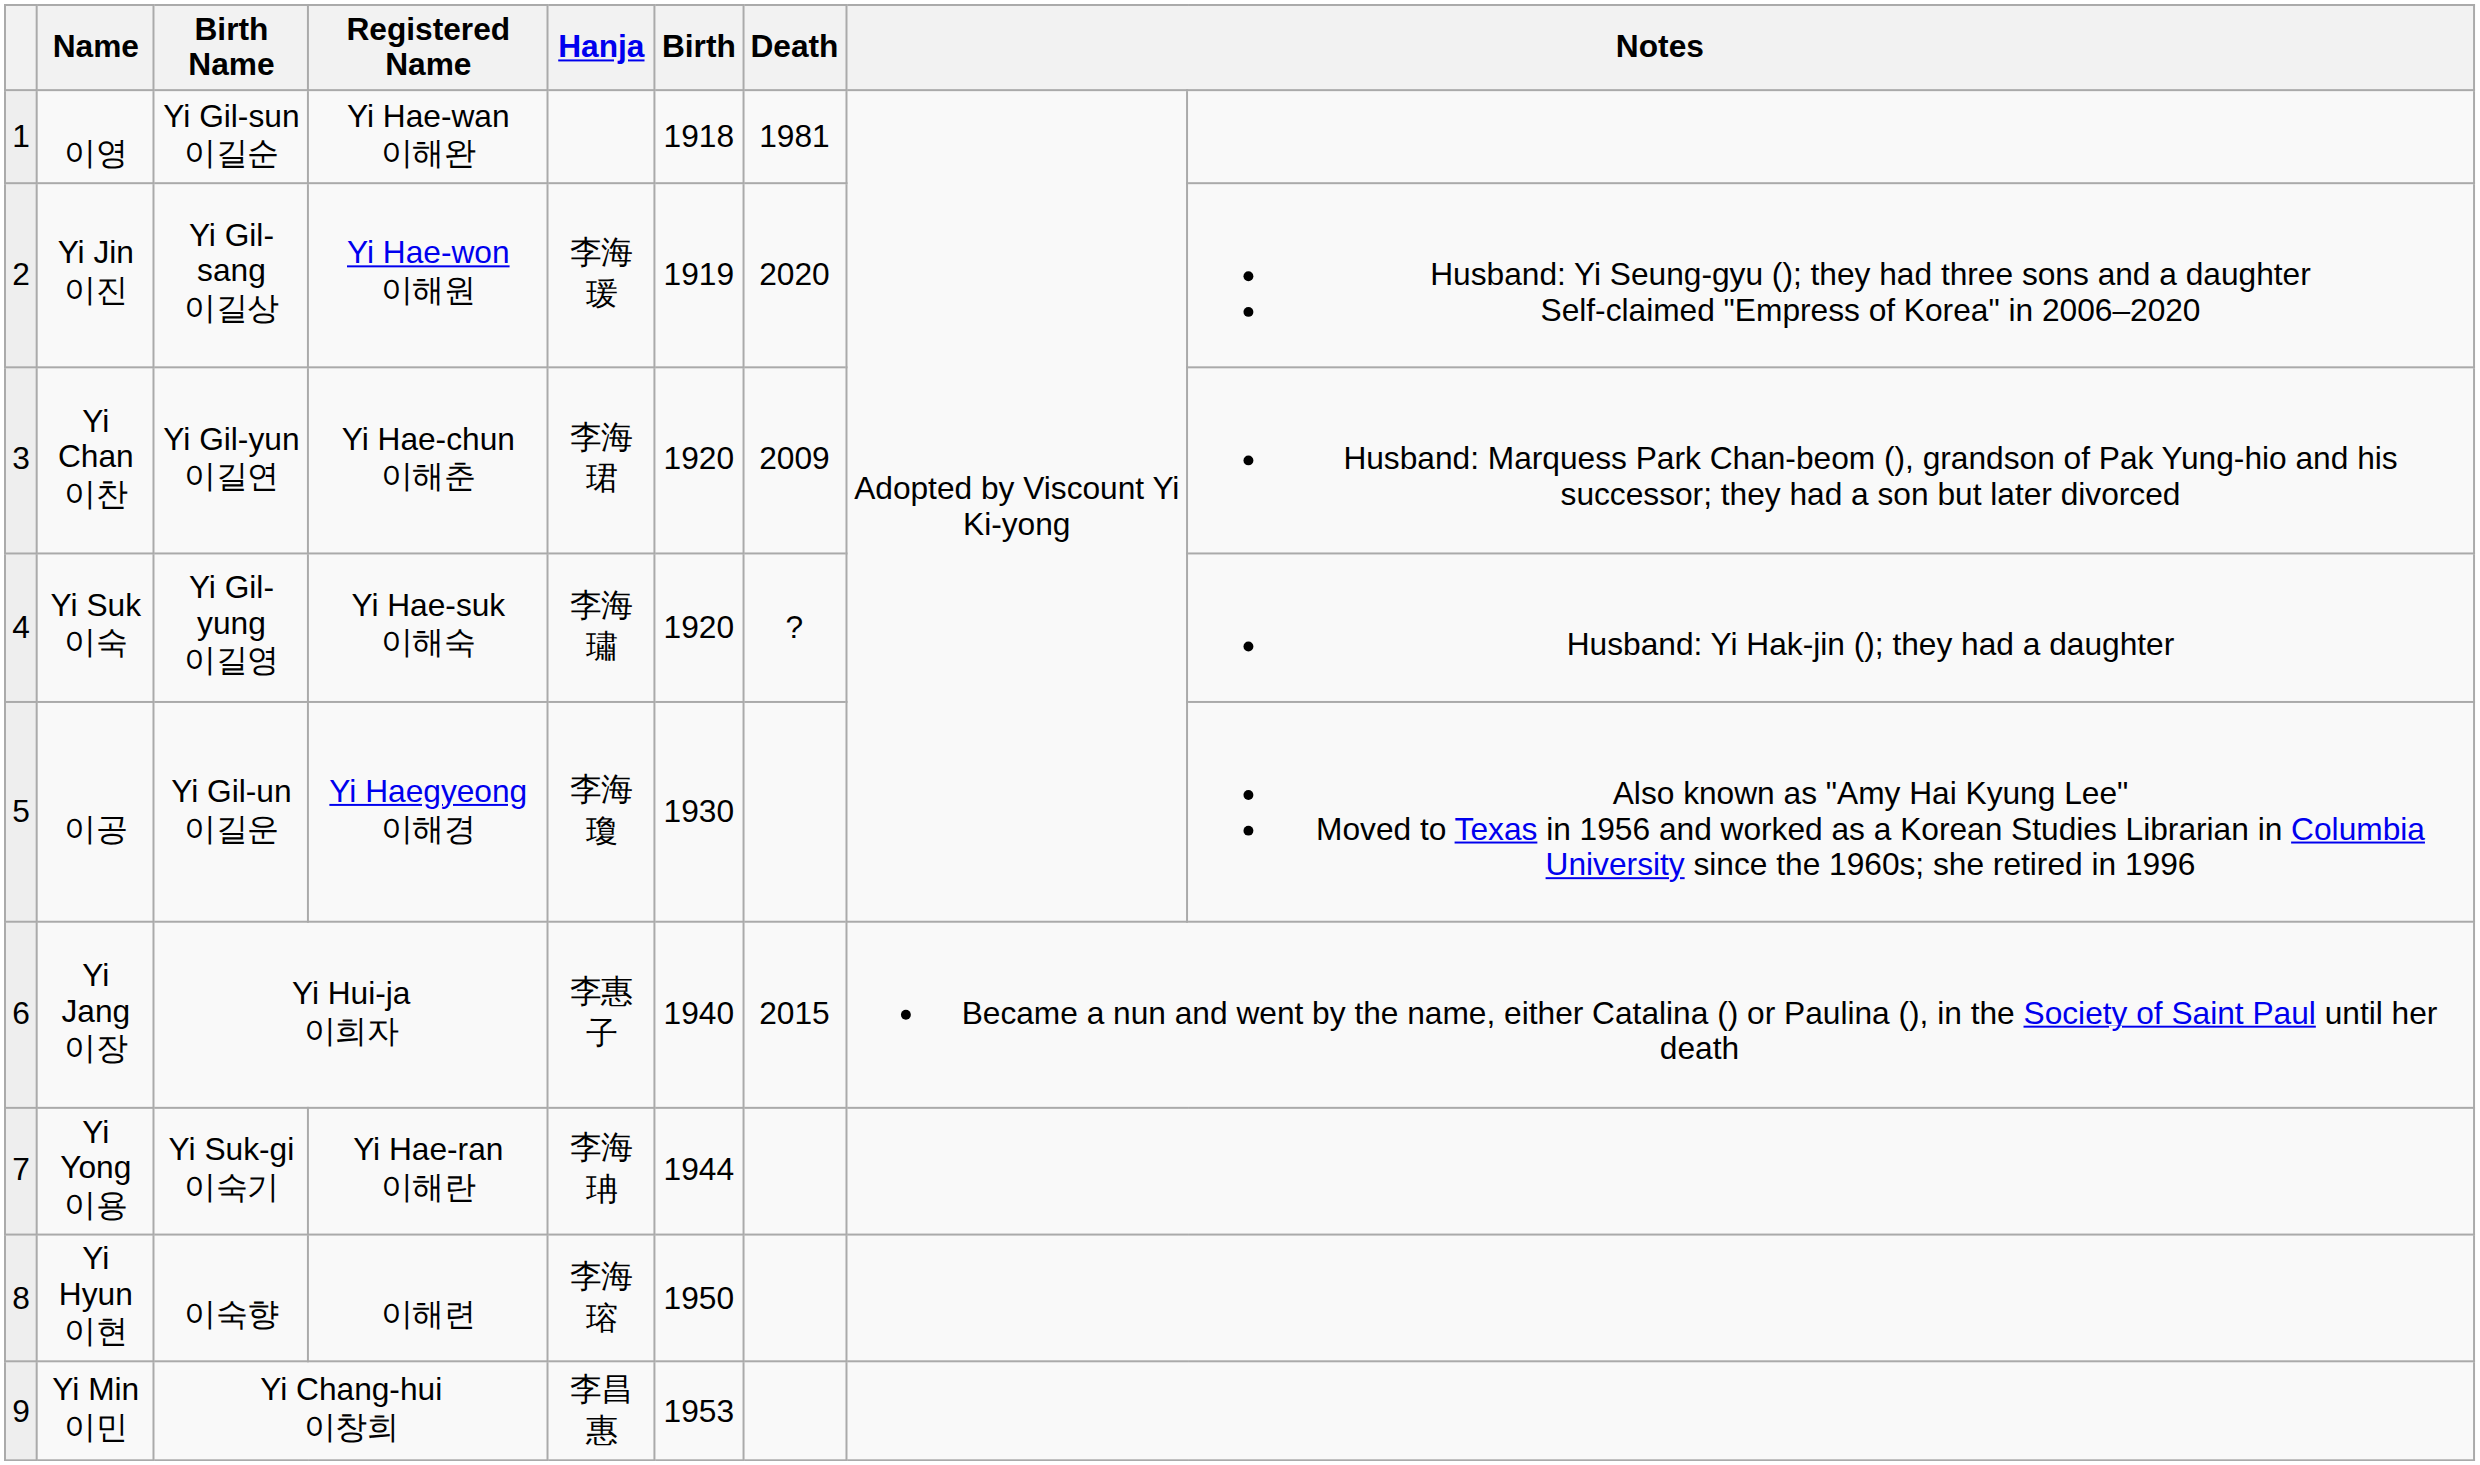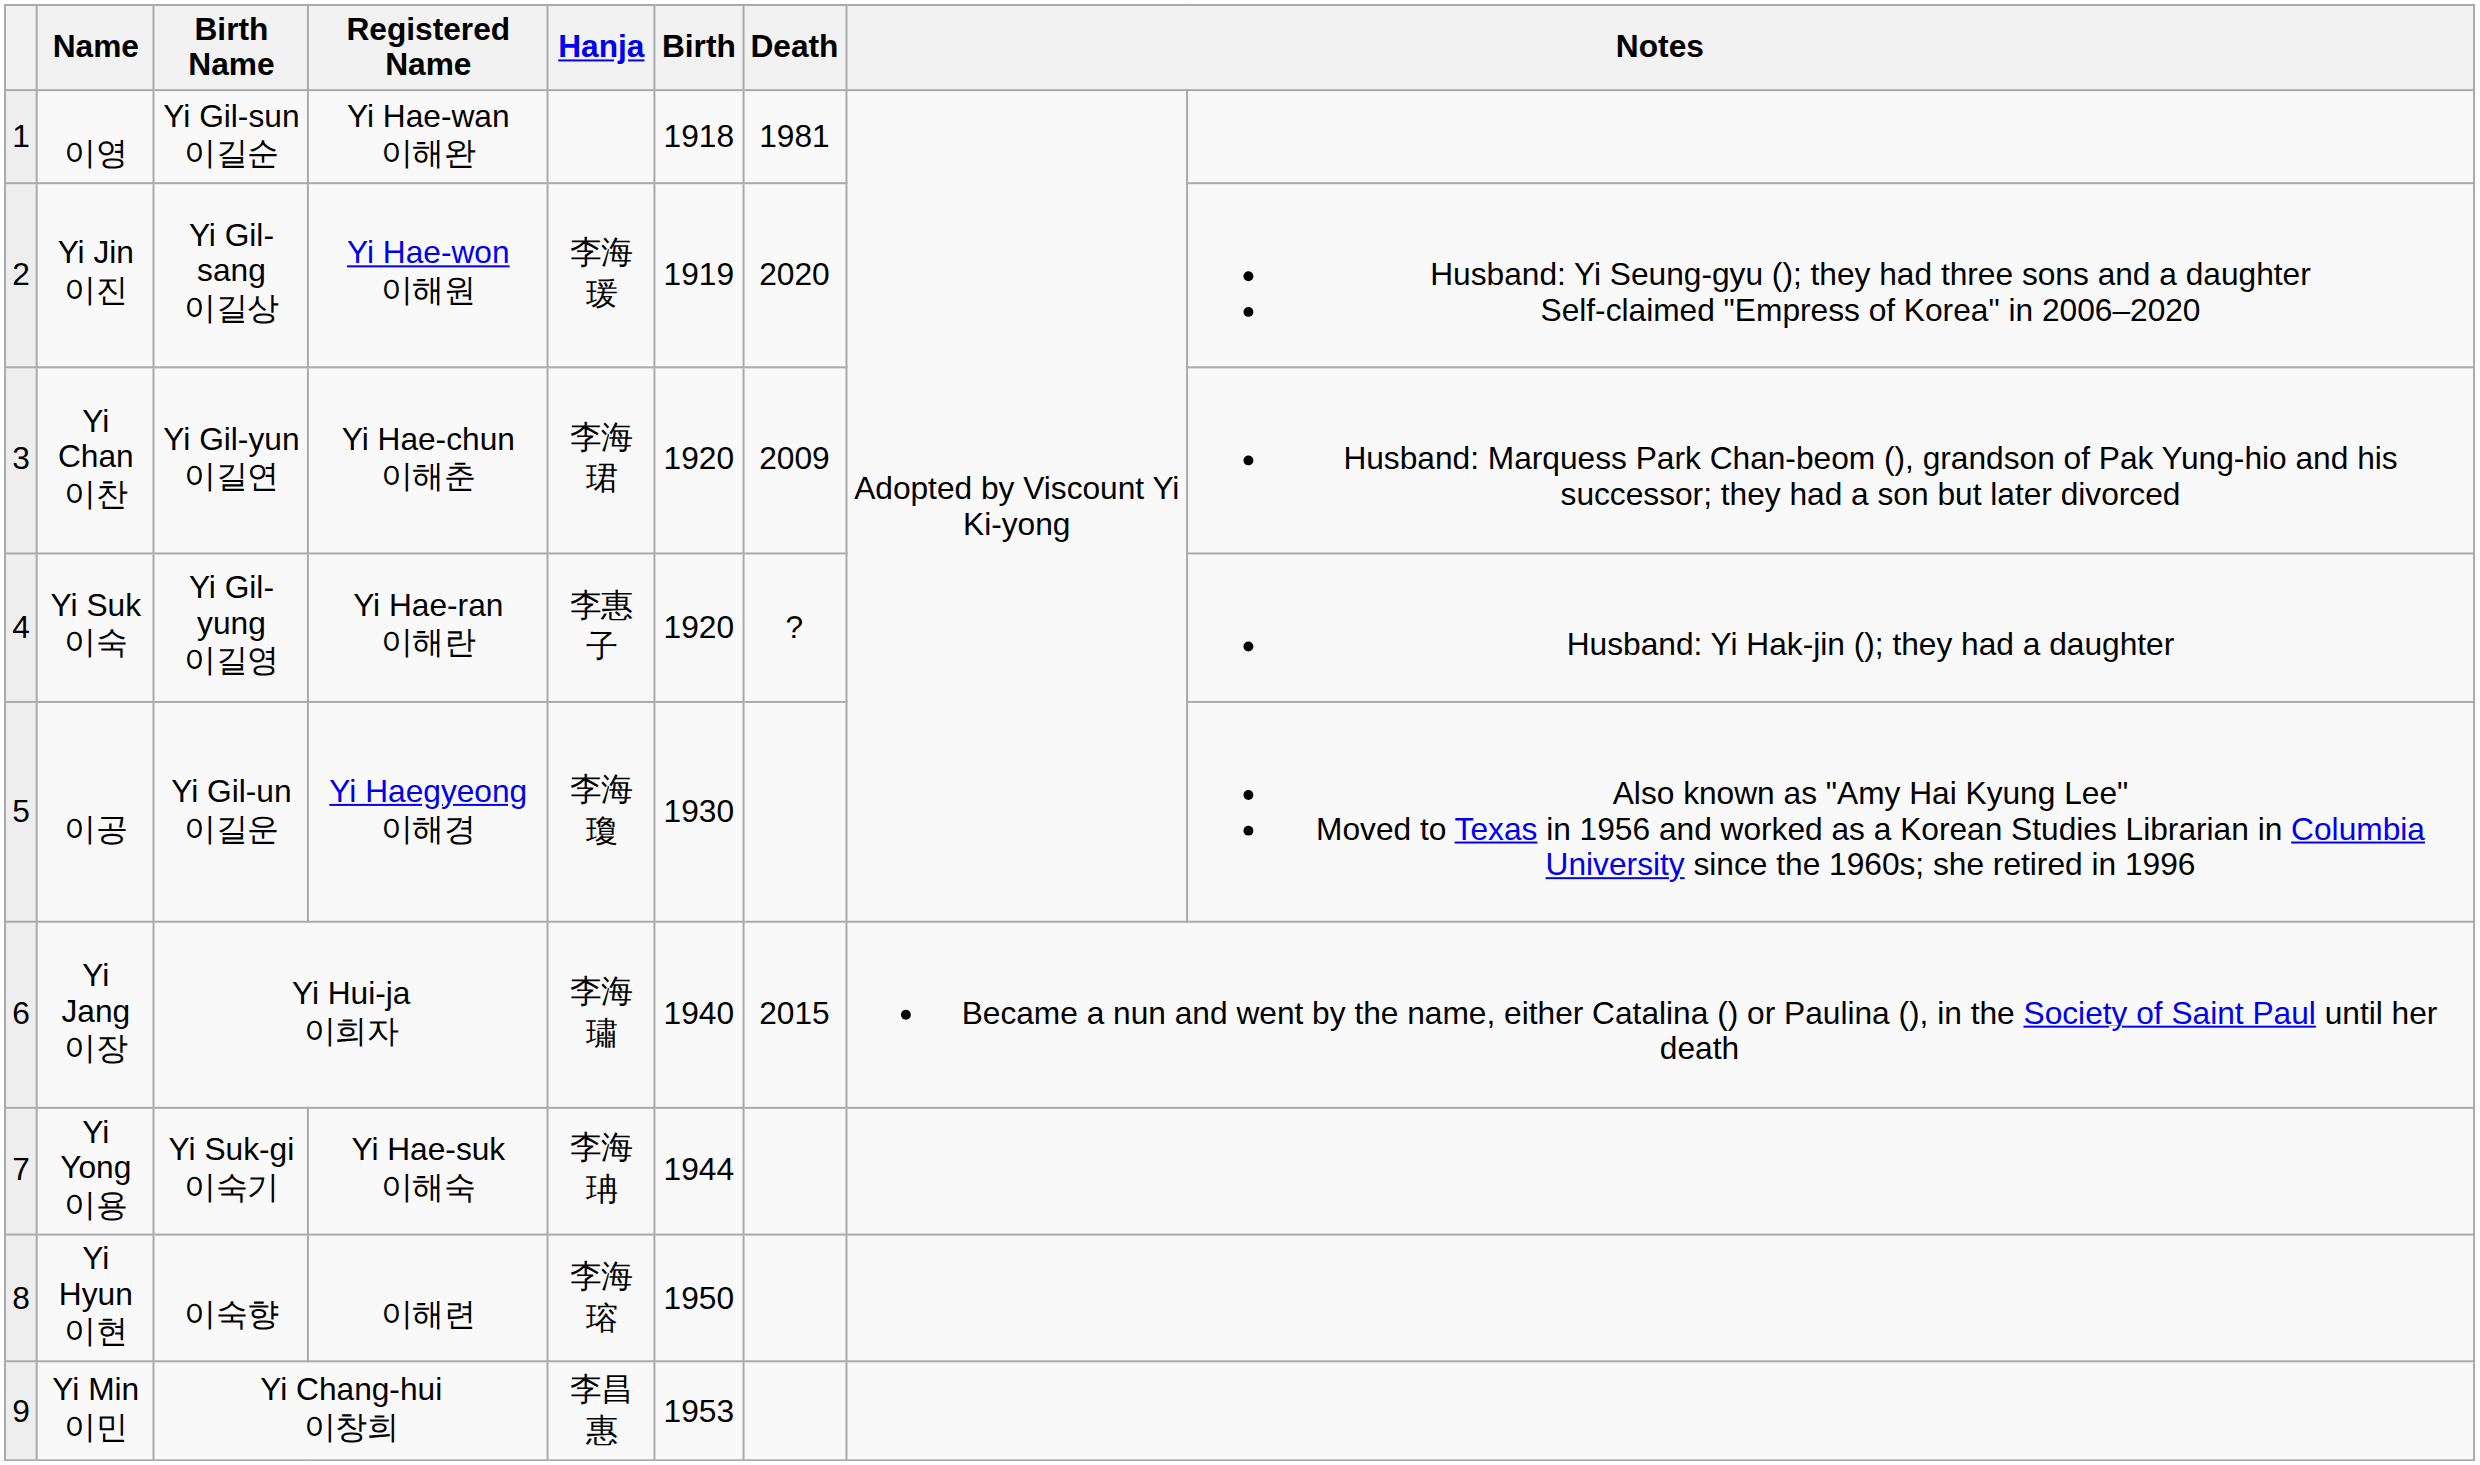(428, 624) Yi Hae-suk 이해숙 -> (428, 624) Yi Hae-ran 이해란
(601, 625) 李海璛 -> (601, 625) 李惠子
(601, 1013) 李惠子 -> (601, 1013) 李海璛
(428, 1168) Yi Hae-ran 이해란 -> (428, 1168) Yi Hae-suk 이해숙
